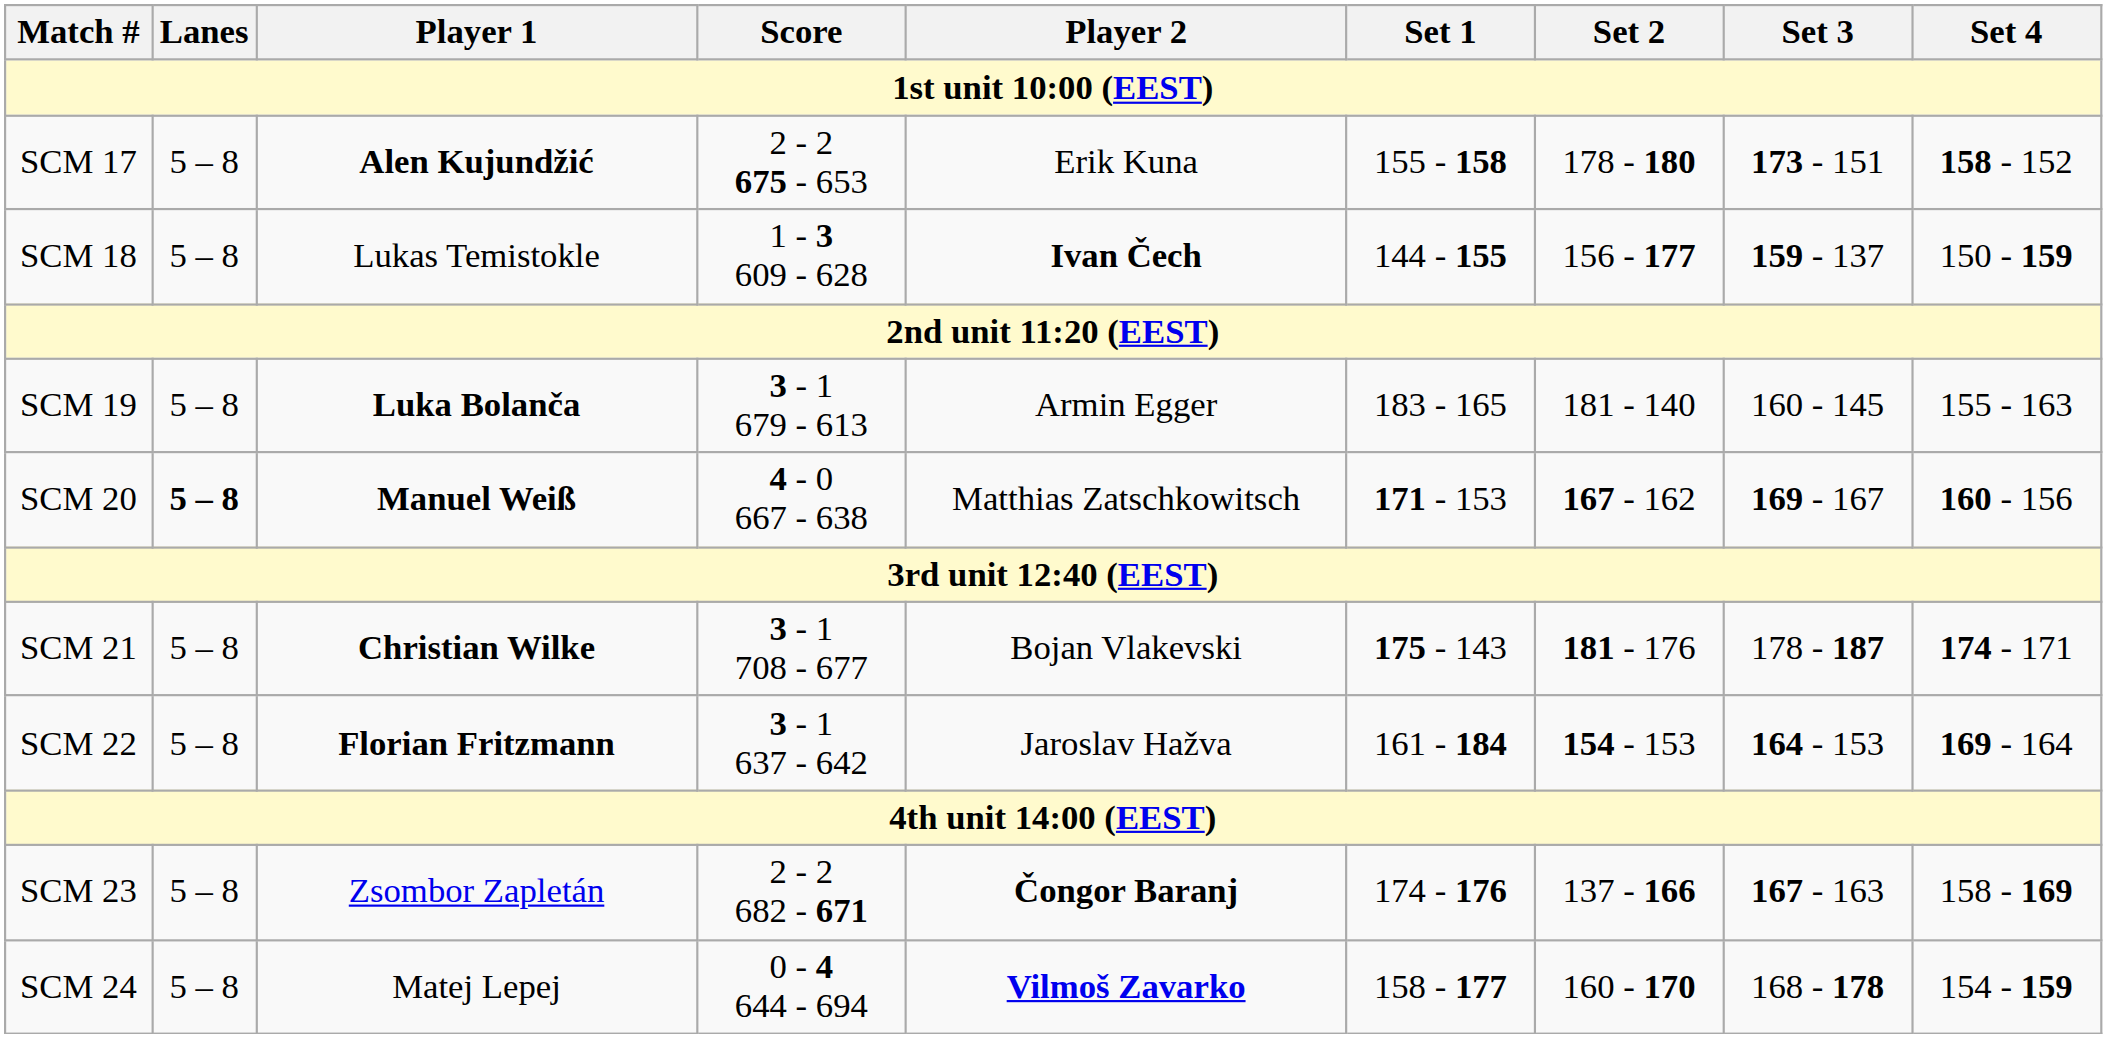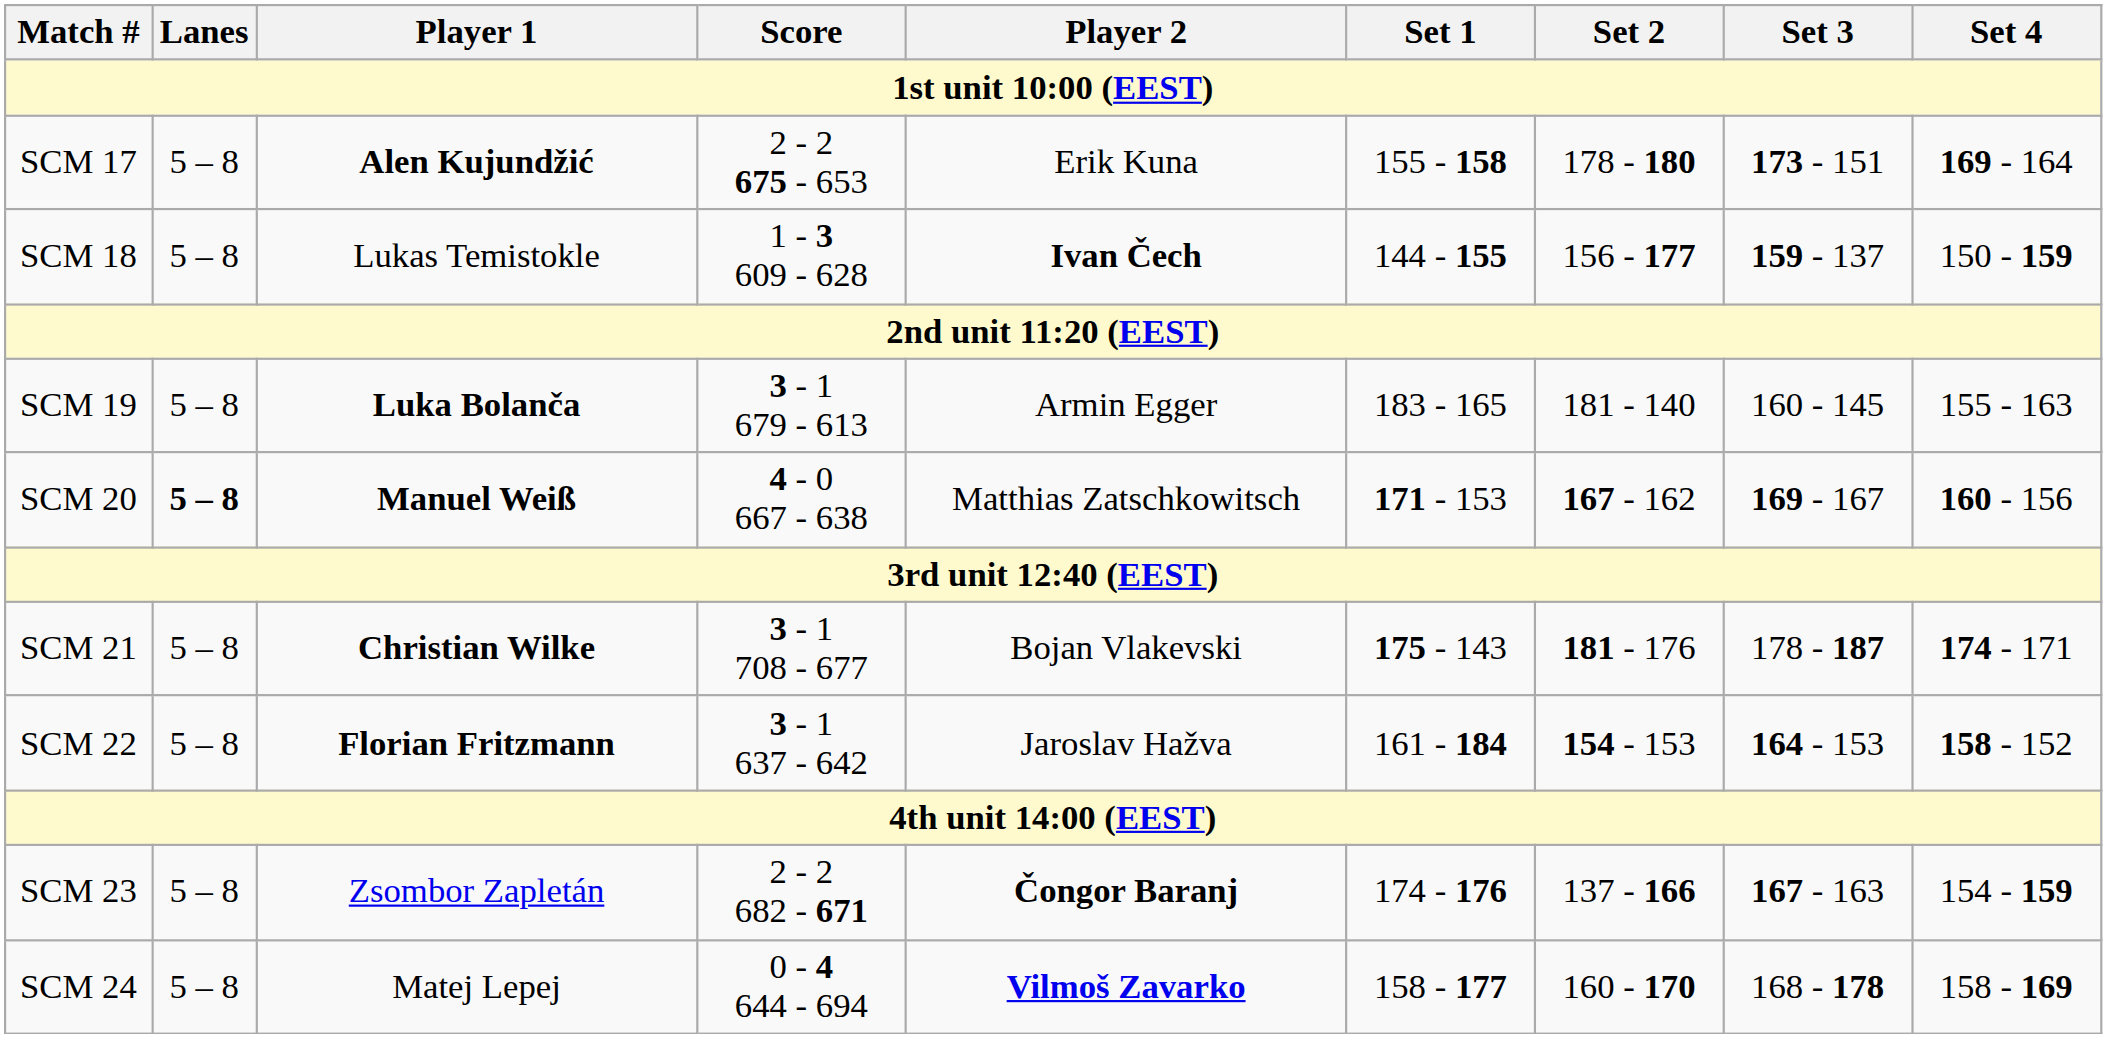(2006, 161) 158 - 152 -> (2006, 161) 169 - 164
(2006, 742) 169 - 164 -> (2006, 742) 158 - 152
(2006, 891) 158 - 169 -> (2006, 891) 154 - 159
(2006, 985) 154 - 159 -> (2006, 985) 158 - 169
